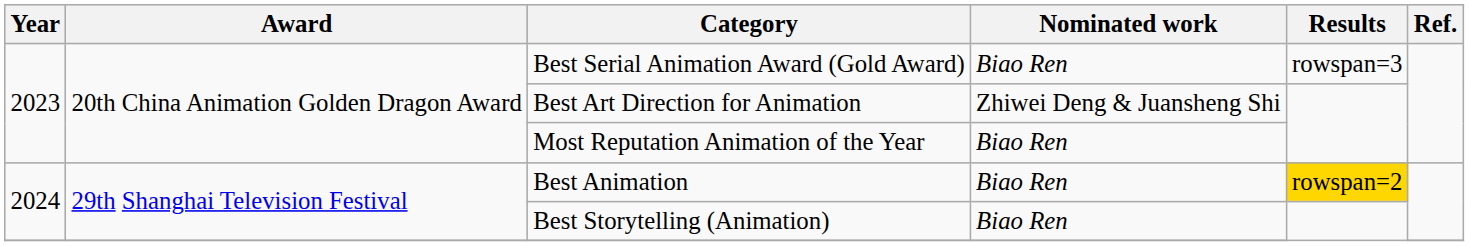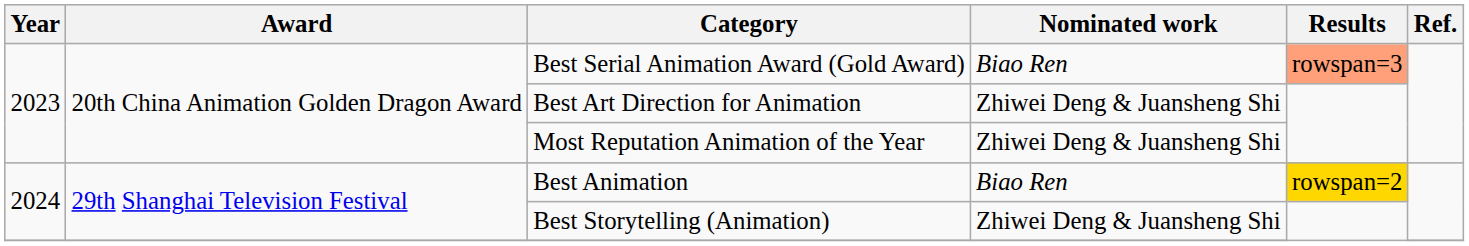(1347, 63) no background -> (1347, 63) lightsalmon background
(1022, 142) Biao Ren -> (1128, 142) Zhiwei Deng & Juansheng Shi
(1022, 220) Biao Ren -> (1128, 220) Zhiwei Deng & Juansheng Shi
